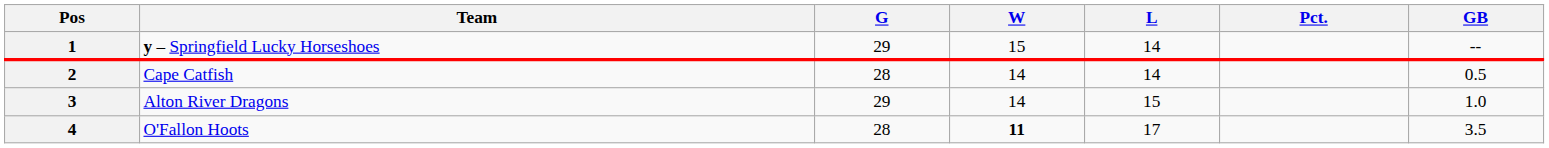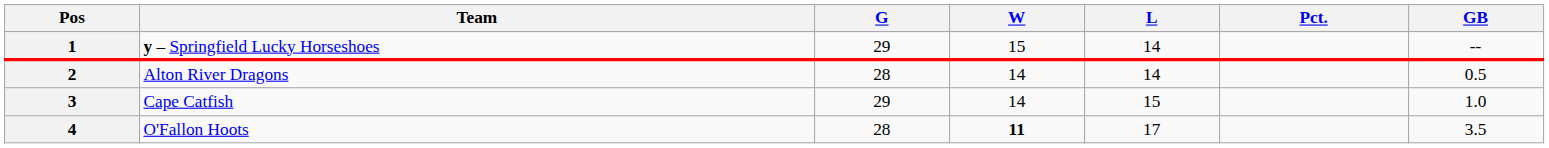(188, 74) Cape Catfish -> (216, 74) Alton River Dragons
(216, 101) Alton River Dragons -> (188, 101) Cape Catfish
